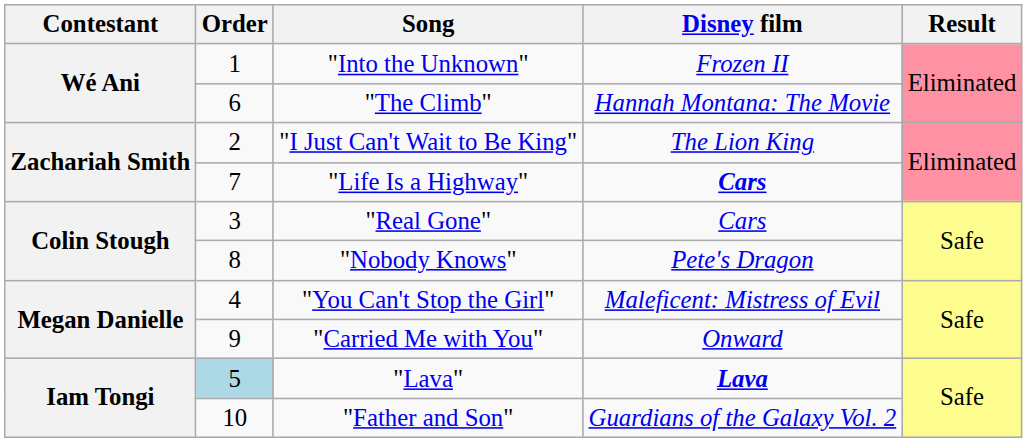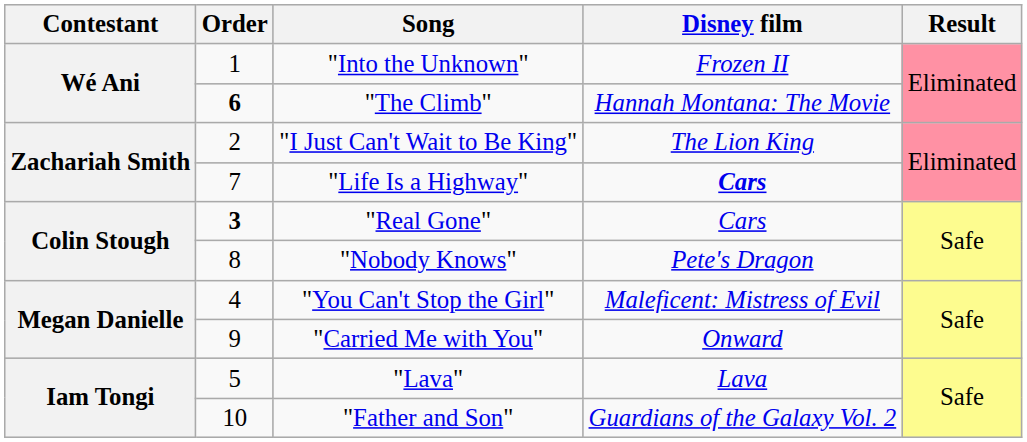(235, 102) normal -> (235, 102) bold
(235, 220) normal -> (235, 220) bold
(235, 378) lightblue background -> (235, 378) no background
(742, 378) bold -> (742, 378) normal
